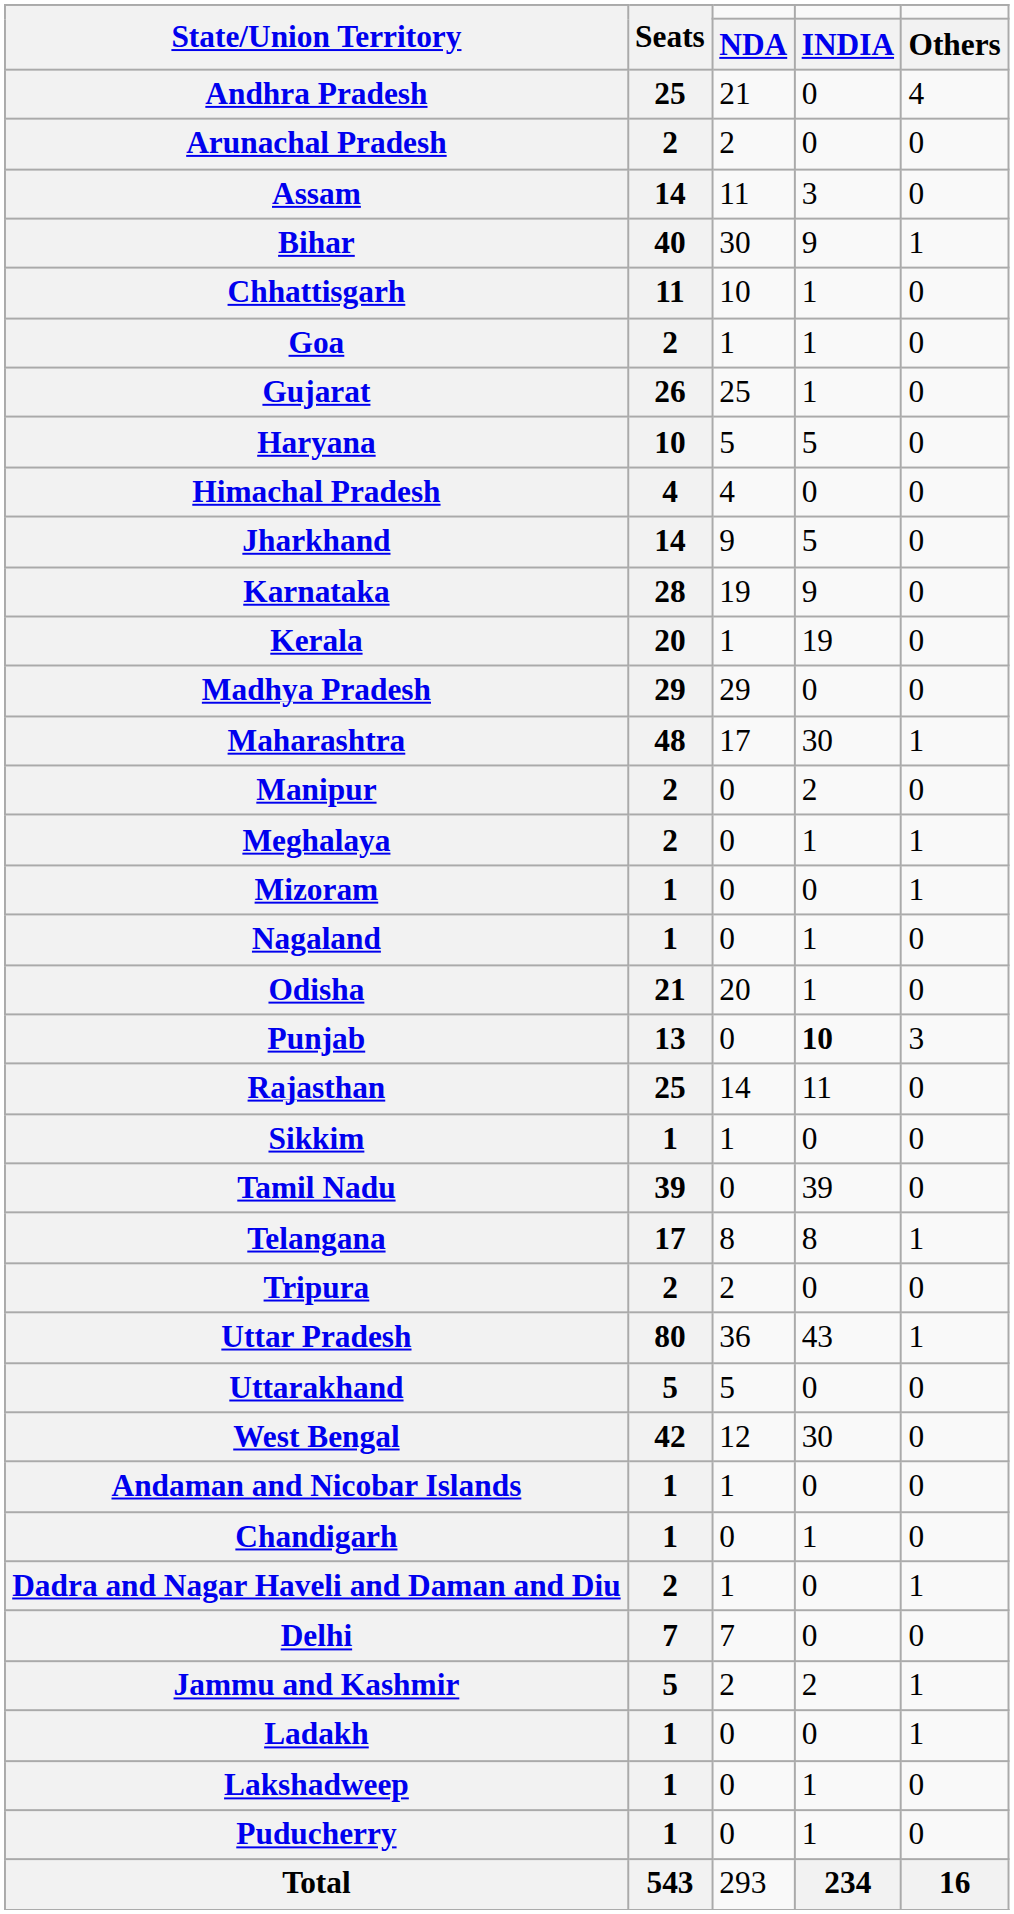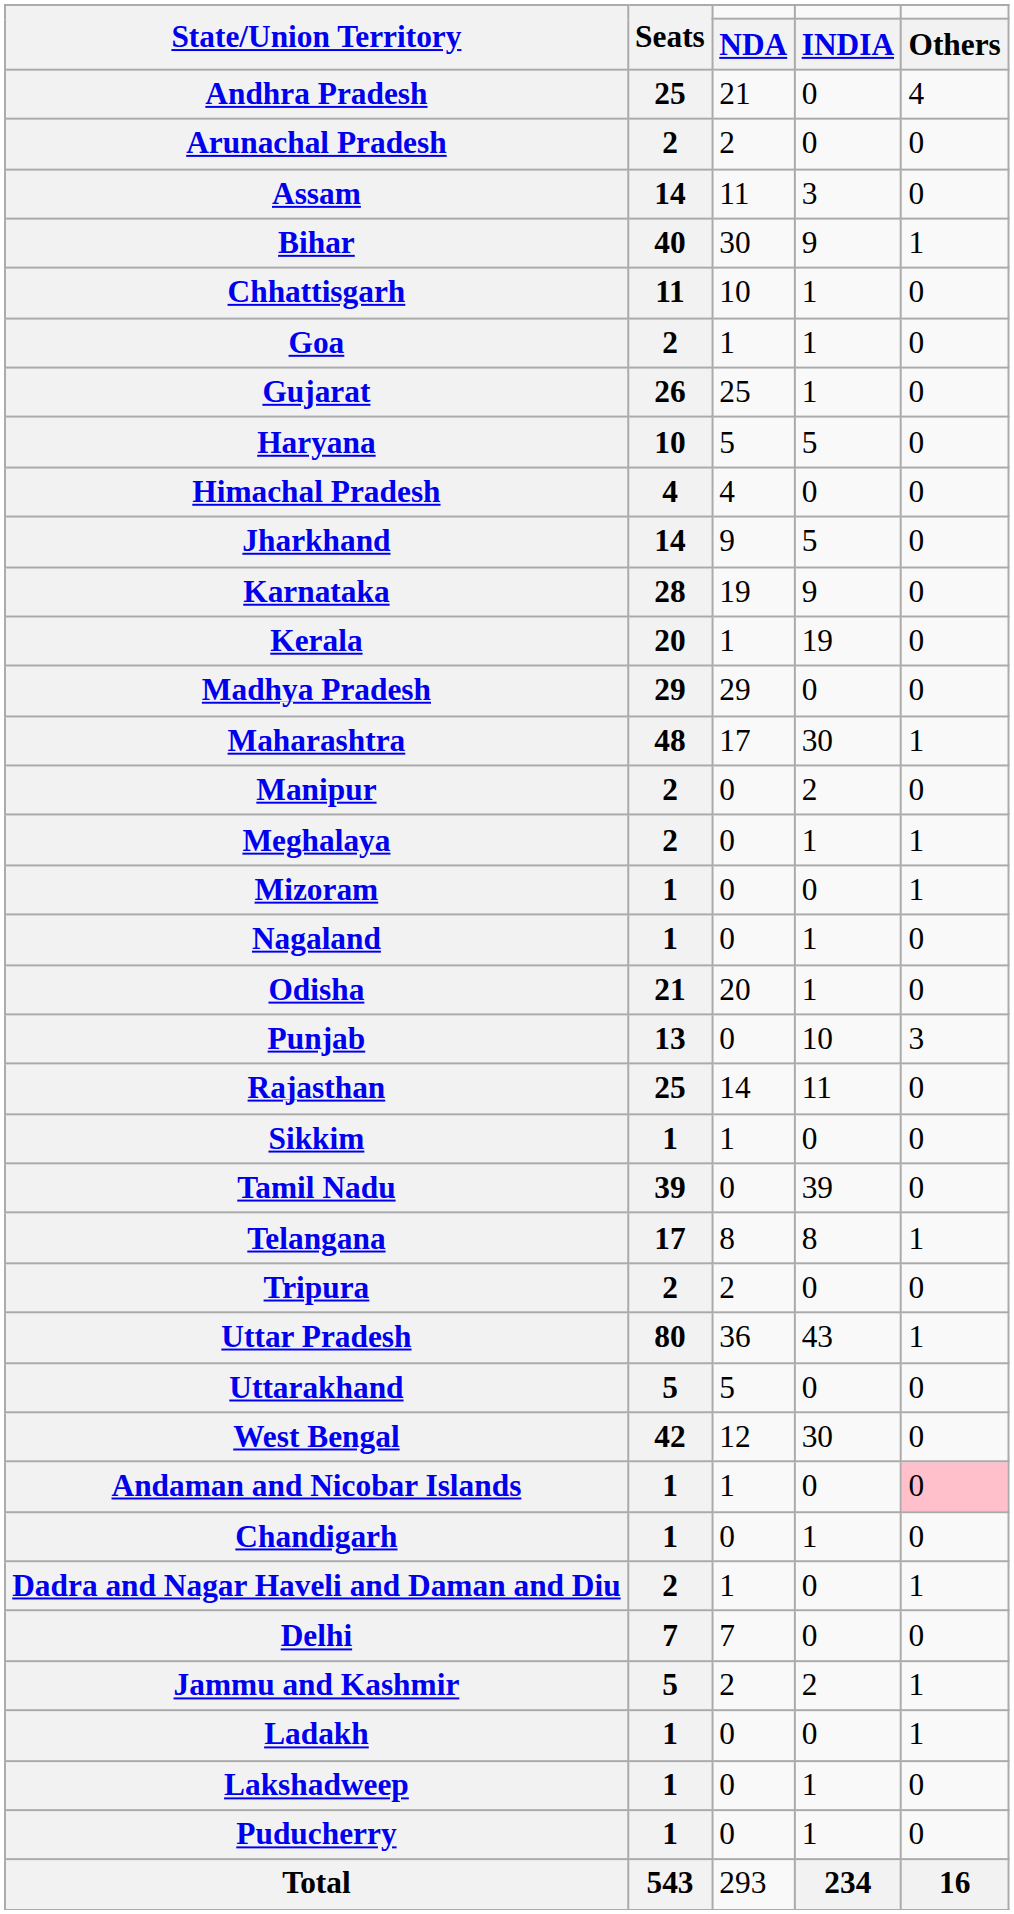(817, 1038) bold -> (817, 1038) normal
(916, 1486) no background -> (916, 1486) pink background
